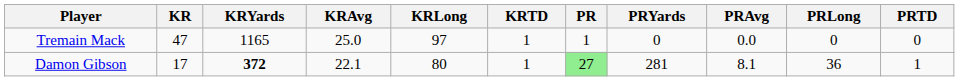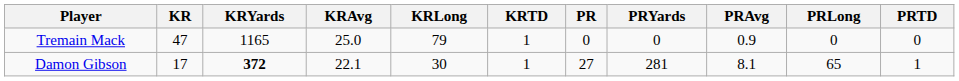(439, 40) 97 -> (439, 40) 79
(586, 40) 1 -> (586, 40) 0
(747, 40) 0.0 -> (747, 40) 0.9
(439, 64) 80 -> (439, 64) 30
(586, 64) lightgreen background -> (586, 64) no background
(834, 64) 36 -> (834, 64) 65
